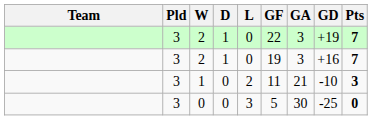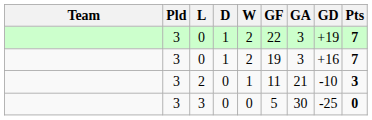columns swapped: (202, 15) <-> (249, 15)
